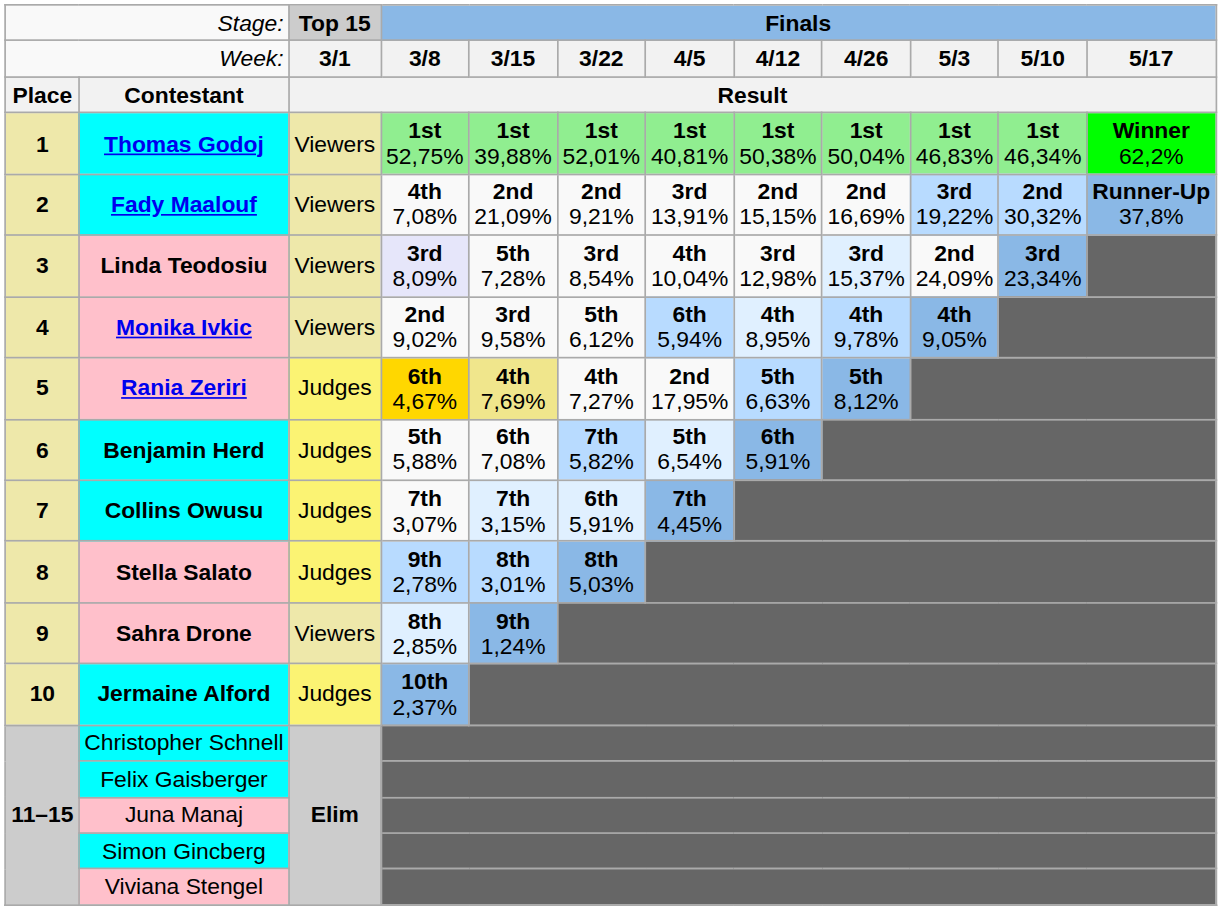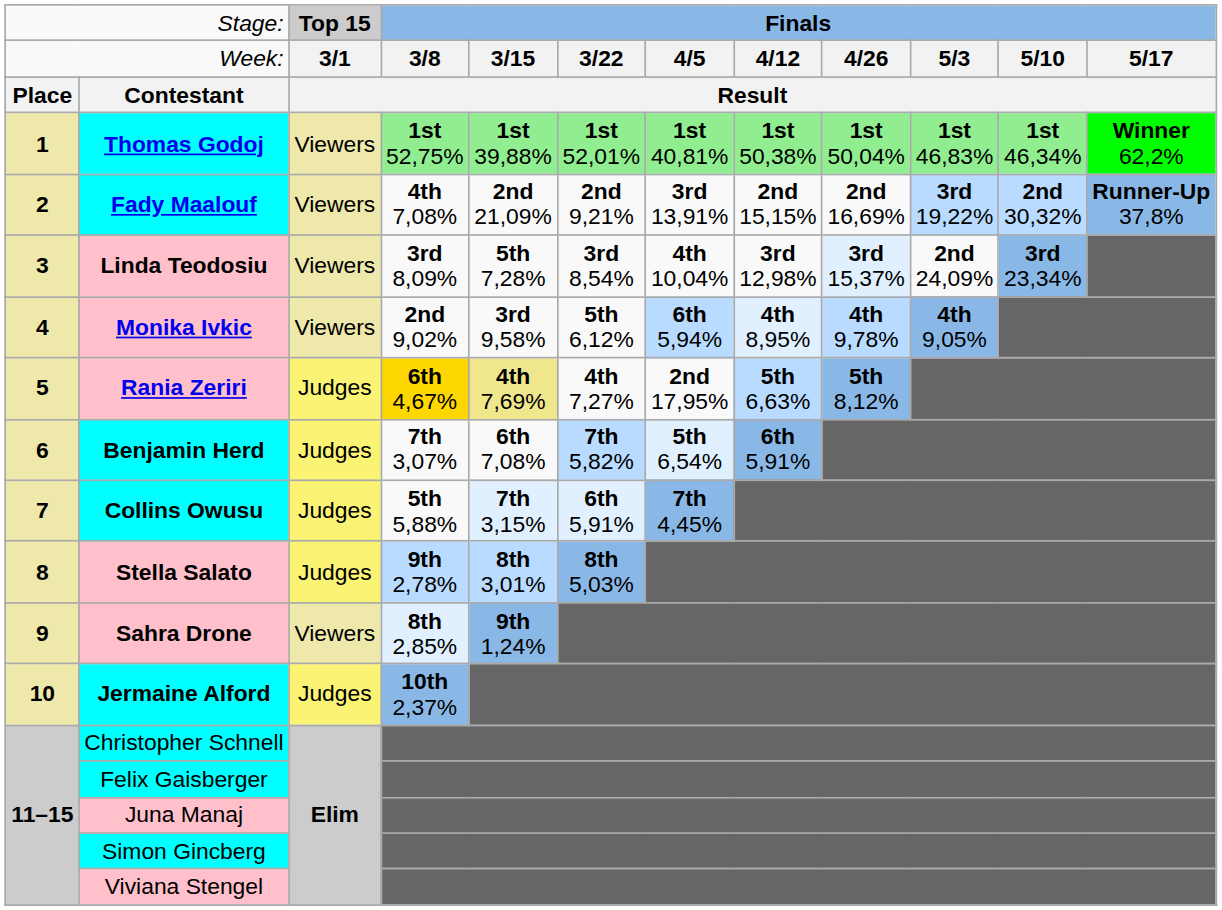(425, 266) lavender background -> (425, 266) no background
(425, 449) 5th 5,88% -> (425, 449) 7th 3,07%
(425, 510) 7th 3,07% -> (425, 510) 5th 5,88%
